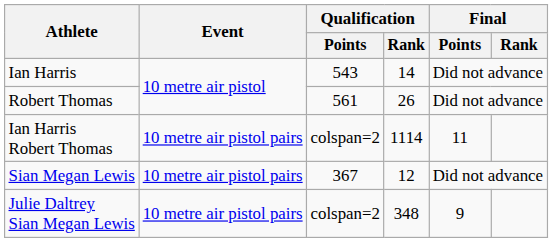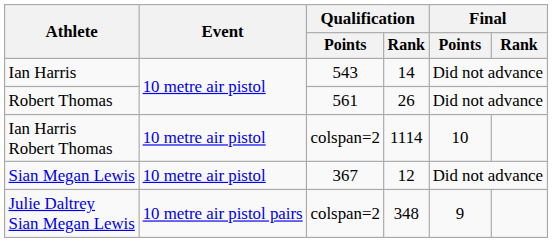(223, 138) 10 metre air pistol pairs -> (204, 138) 10 metre air pistol
(460, 138) 11 -> (460, 138) 10
(223, 176) 10 metre air pistol pairs -> (204, 176) 10 metre air pistol
